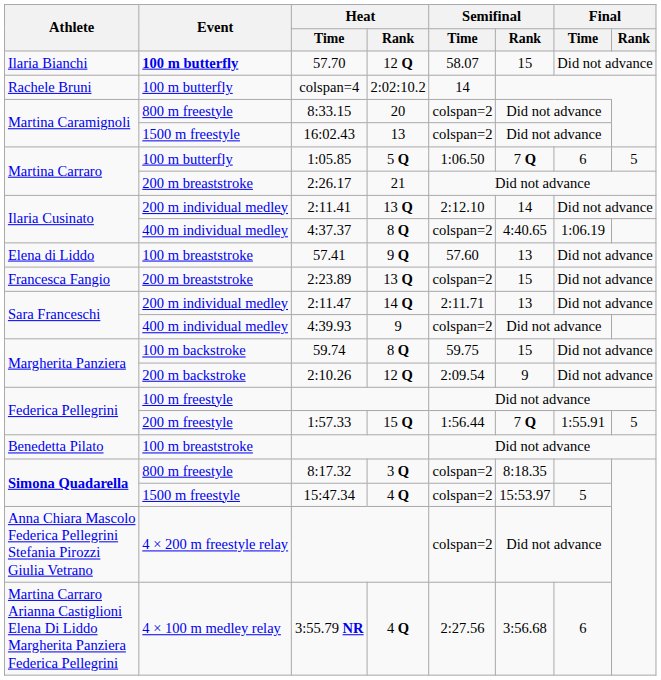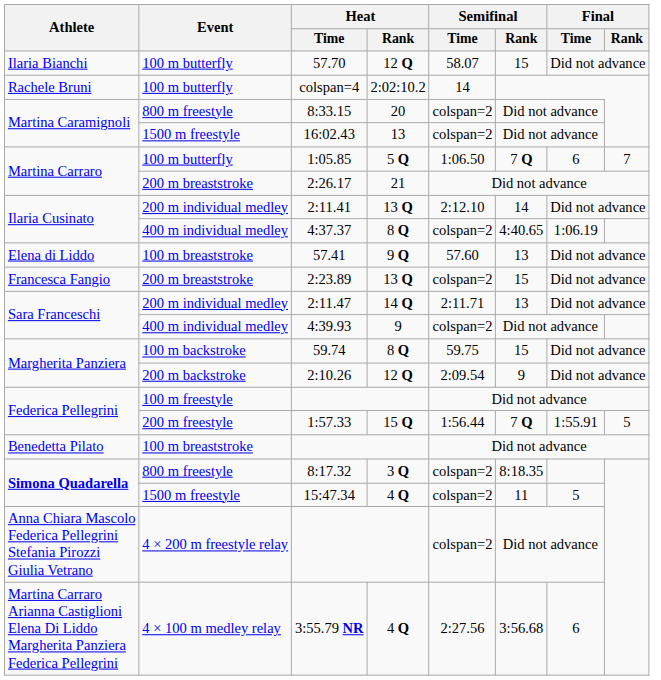(190, 63) bold -> (188, 63) normal
(634, 159) 5 -> (627, 159) 7
(525, 495) 15:53.97 -> (521, 495) 11
